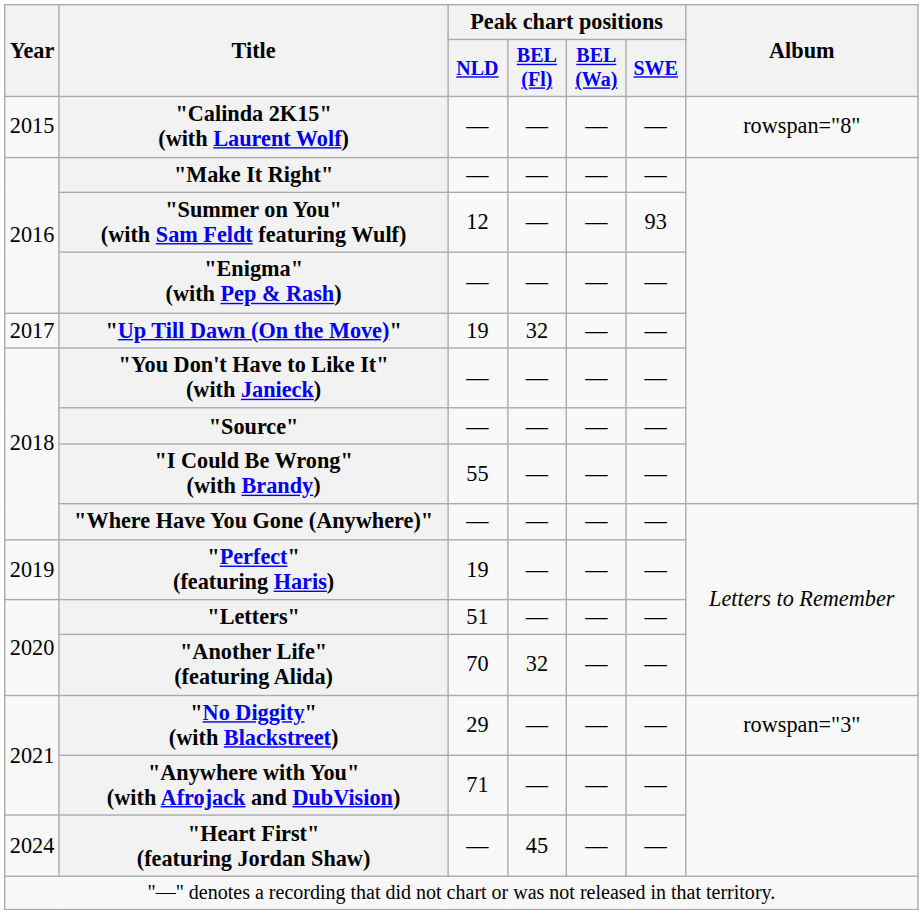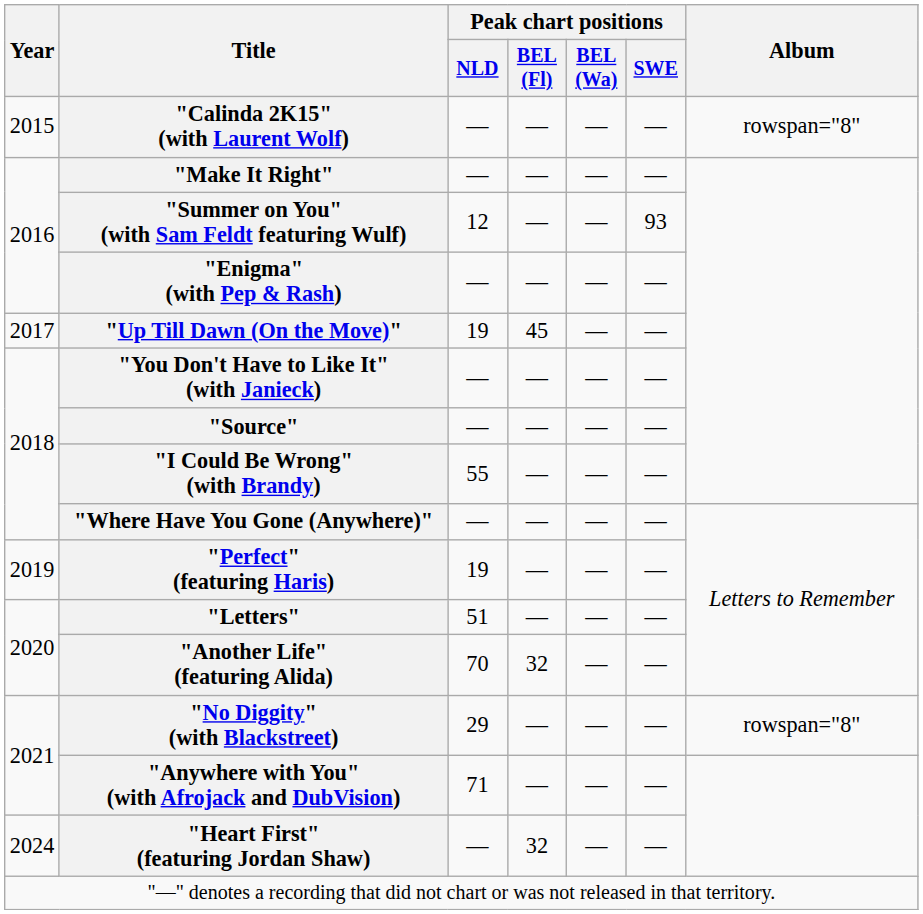(537, 330) 32 -> (537, 330) 45
(802, 724) rowspan="3" -> (802, 724) rowspan="8"
(537, 845) 45 -> (537, 845) 32
